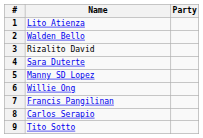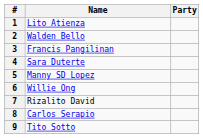(61, 50) Rizalito David -> (70, 50) Francis Pangilinan
(70, 102) Francis Pangilinan -> (61, 102) Rizalito David
